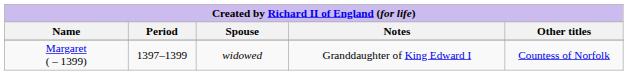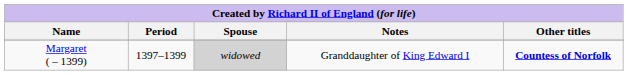(242, 55) no background -> (240, 55) lightgrey background
(564, 55) normal -> (563, 55) bold
